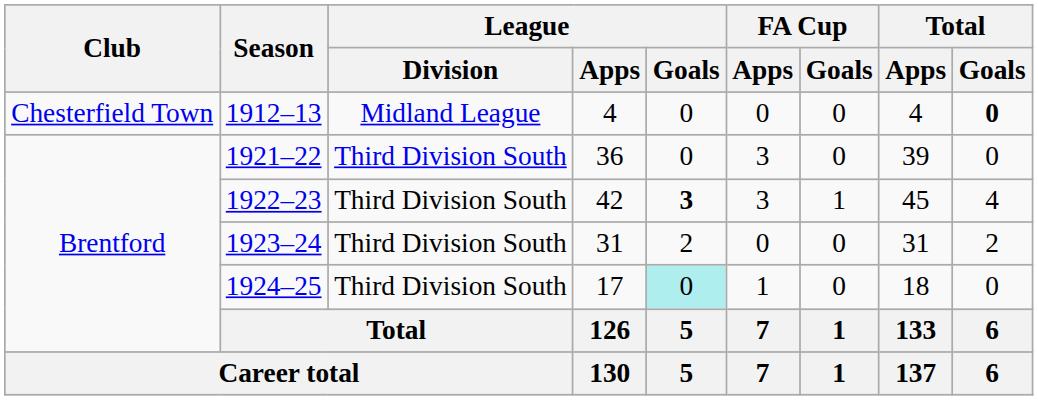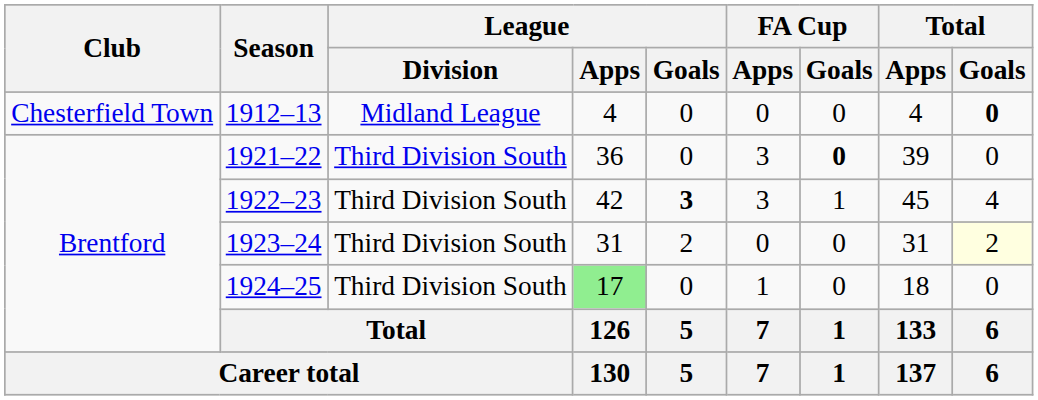(839, 156) normal -> (839, 156) bold
(992, 243) no background -> (992, 243) lightyellow background
(610, 286) no background -> (610, 286) lightgreen background
(686, 286) paleturquoise background -> (686, 286) no background
